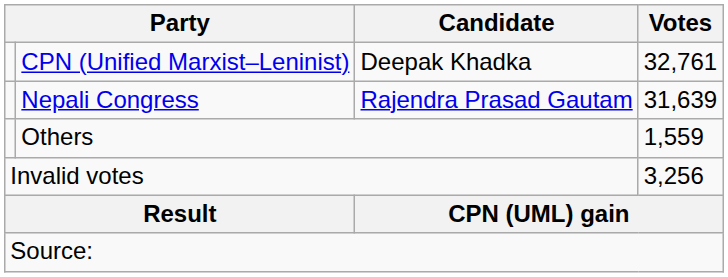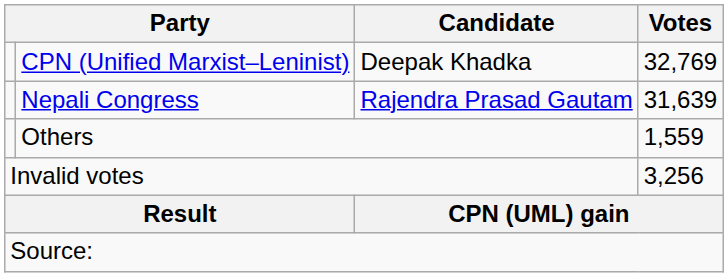(680, 61) 32,761 -> (680, 61) 32,769
